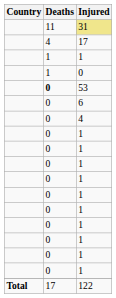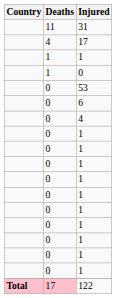(83, 27) khaki background -> (83, 27) no background
(48, 88) bold -> (48, 88) normal
(17, 286) no background -> (17, 286) pink background
(50, 286) no background -> (50, 286) pink background
